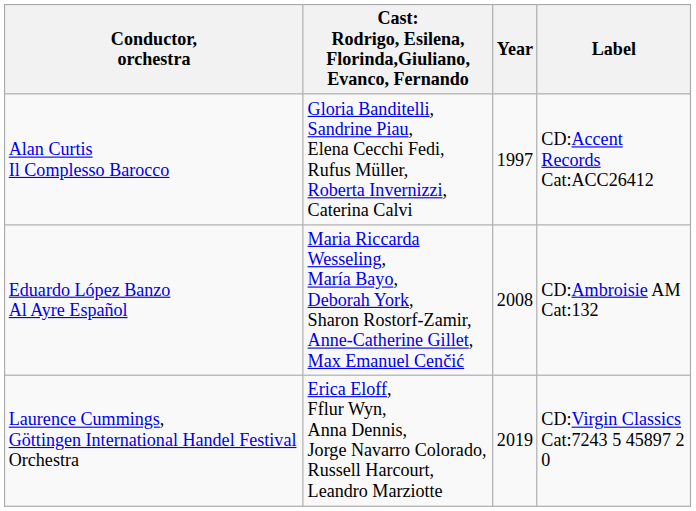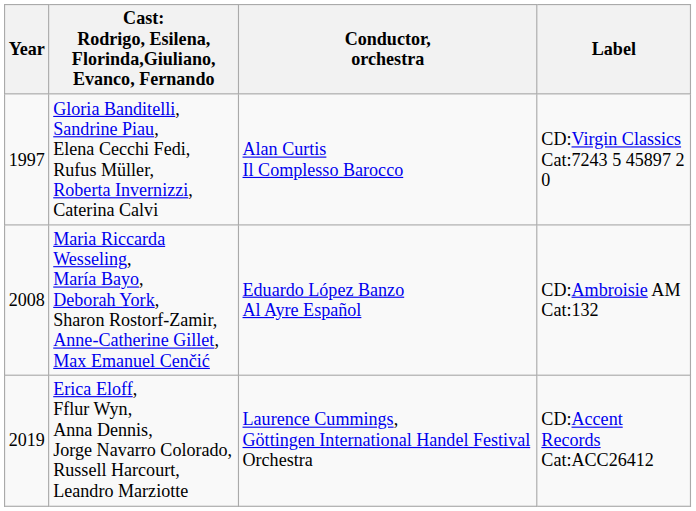columns swapped: (515, 49) <-> (154, 49)
(598, 159) CD:Accent Records Cat:ACC26412 -> (613, 159) CD:Virgin Classics Cat:7243 5 45897 2 0
(613, 440) CD:Virgin Classics Cat:7243 5 45897 2 0 -> (598, 440) CD:Accent Records Cat:ACC26412
